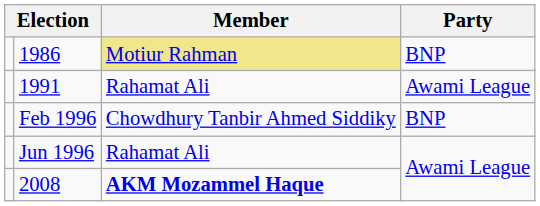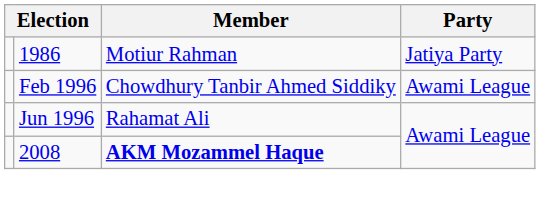(171, 53) khaki background -> (171, 53) no background
(425, 53) BNP -> (454, 53) Jatiya Party
- row: (40, 86)
(425, 119) BNP -> (468, 86) Awami League
